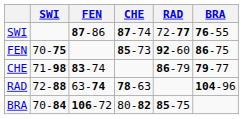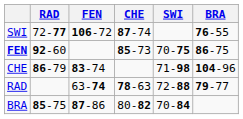columns swapped: (49, 14) <-> (173, 14)
(88, 32) 87-86 -> (92, 32) 106-72
(17, 50) normal -> (17, 50) bold
(212, 68) 79-77 -> (215, 68) 104-96
(215, 86) 104-96 -> (212, 86) 79-77
(92, 105) 106-72 -> (88, 105) 87-86
